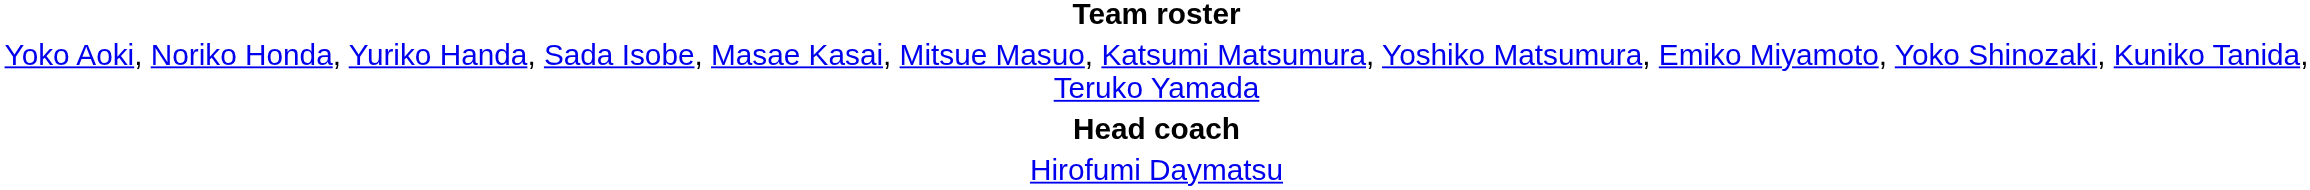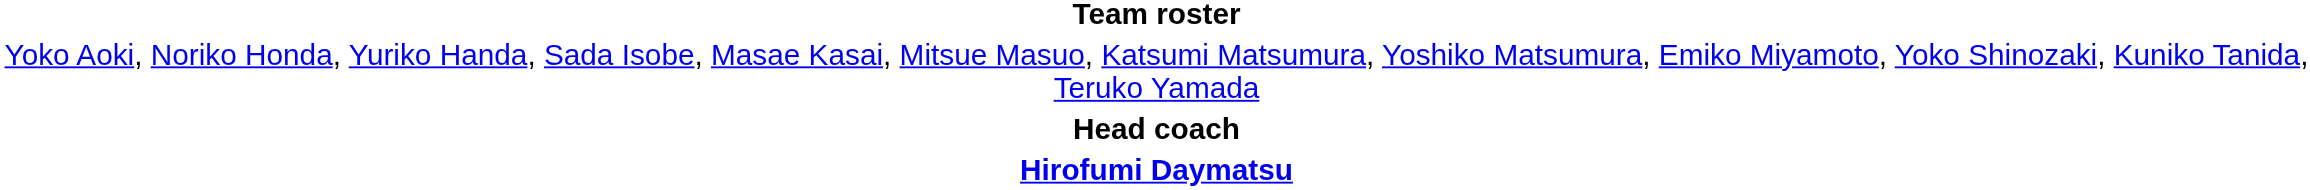(1157, 170) normal -> (1157, 170) bold
